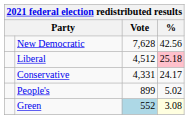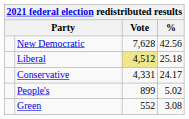(144, 59) no background -> (144, 59) khaki background
(171, 59) pink background -> (171, 59) no background
(148, 106) lightblue background -> (148, 106) no background
(173, 106) lightyellow background -> (173, 106) no background
